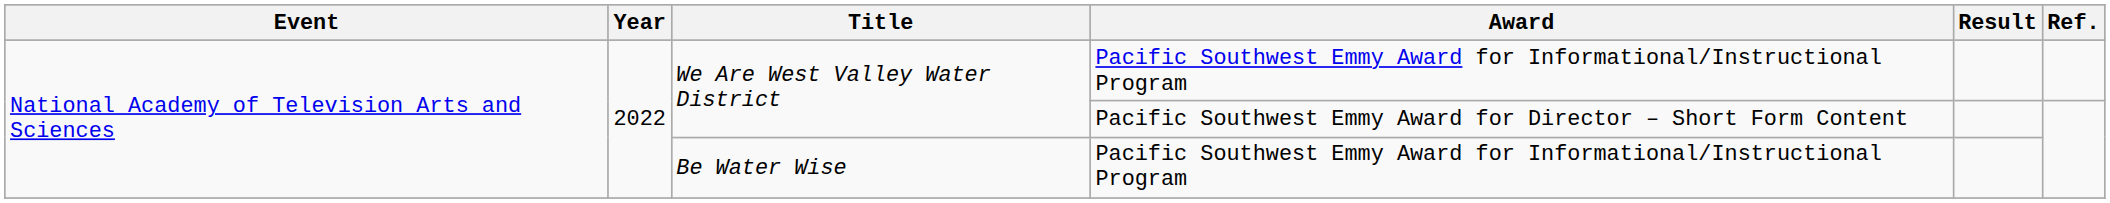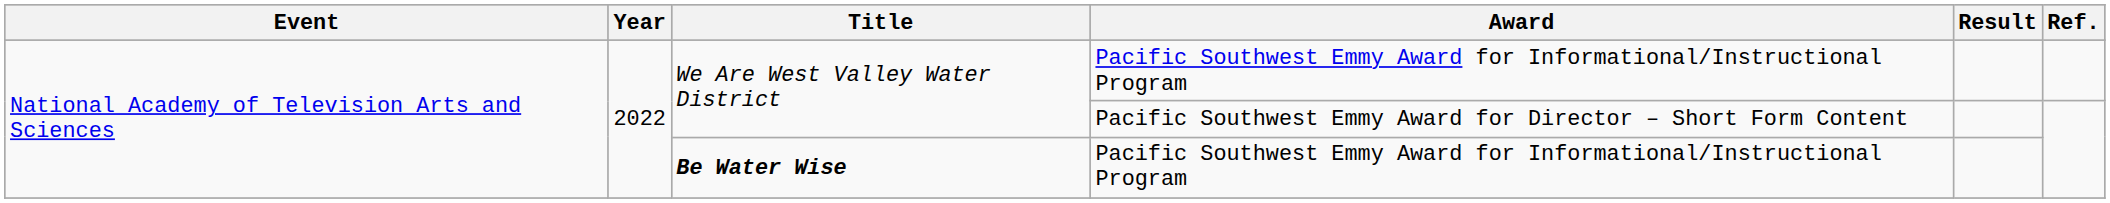(761, 167) normal -> (761, 167) bold
